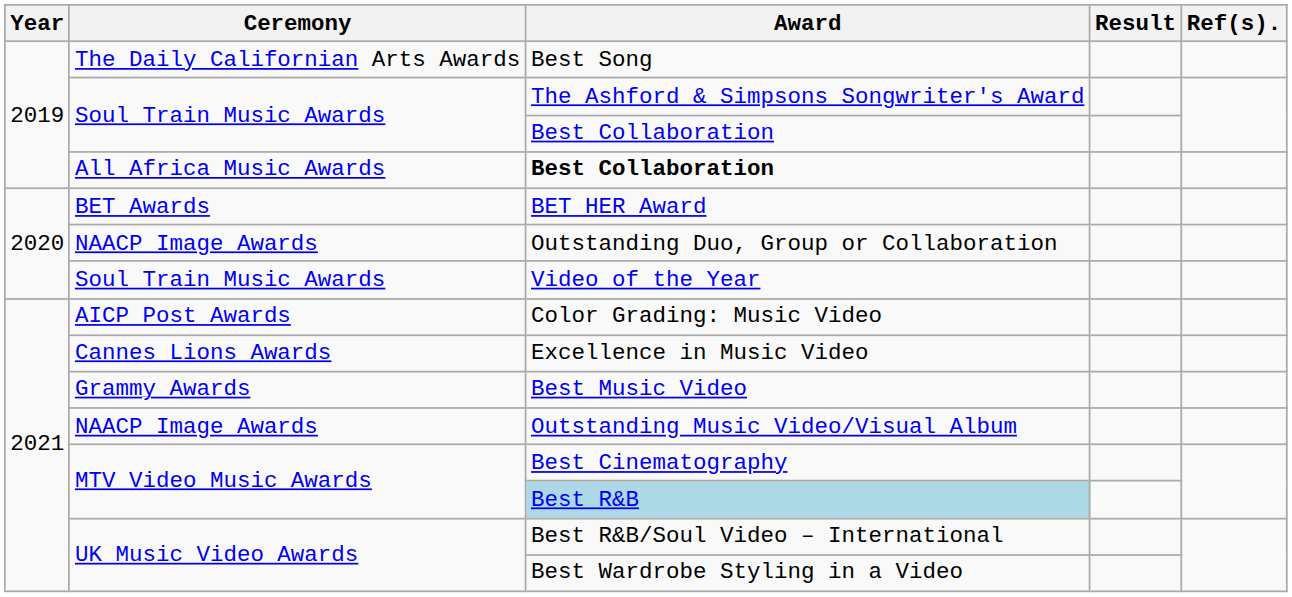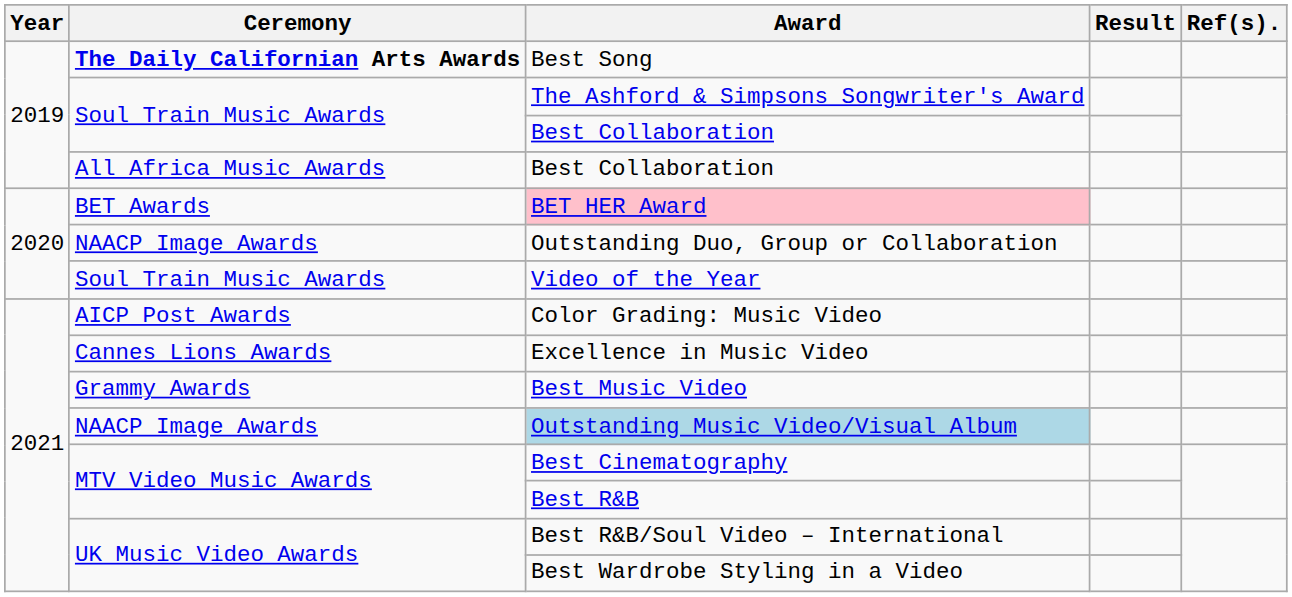(298, 60) normal -> (298, 60) bold
(653, 170) bold -> (653, 170) normal
(619, 206) no background -> (619, 206) pink background
(774, 426) no background -> (774, 426) lightblue background
(585, 500) lightblue background -> (585, 500) no background
